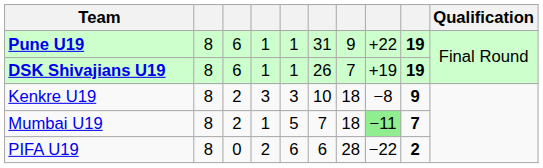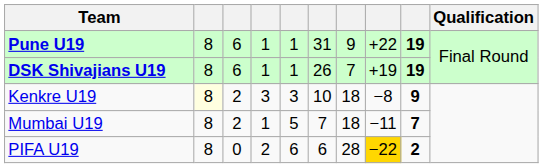(208, 96) no background -> (208, 96) lightyellow background
(383, 123) lightgreen background -> (383, 123) no background
(383, 149) no background -> (383, 149) gold background
